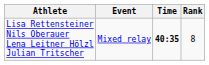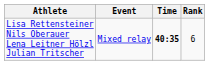(193, 39) 8 -> (193, 39) 6
